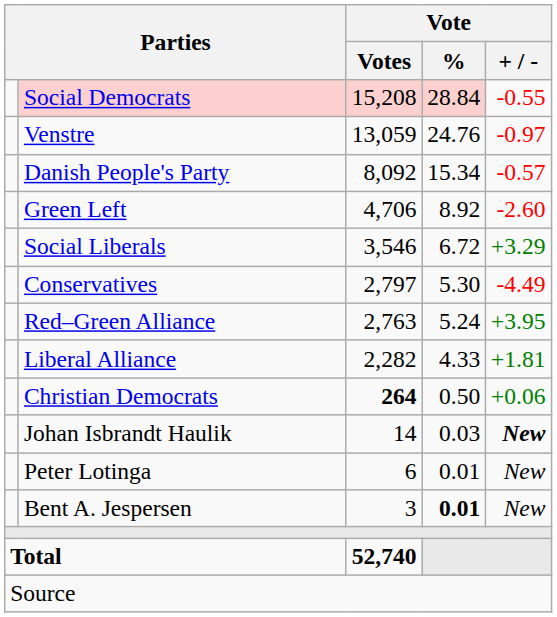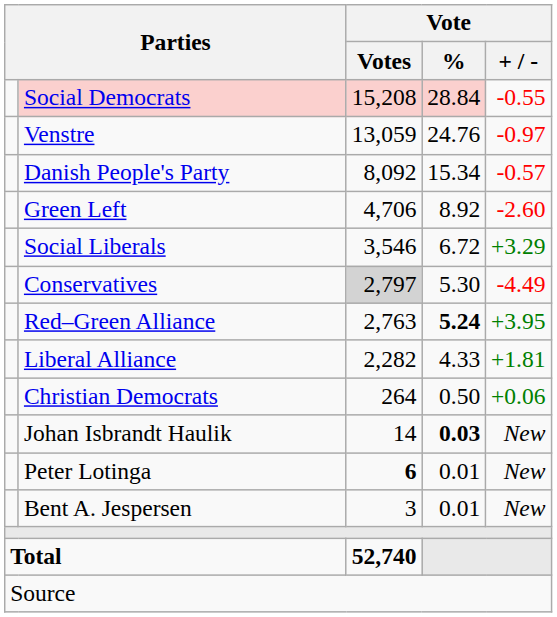(390, 284) no background -> (390, 284) lightgrey background
(460, 321) normal -> (460, 321) bold
(399, 396) bold -> (399, 396) normal
(460, 433) normal -> (460, 433) bold
(524, 433) bold -> (525, 433) normal
(411, 470) normal -> (411, 470) bold
(460, 508) bold -> (460, 508) normal
